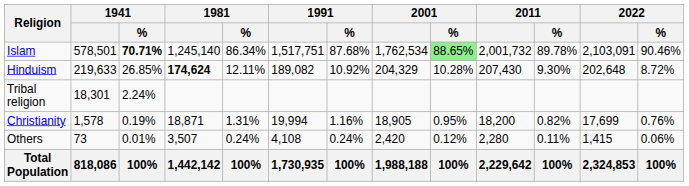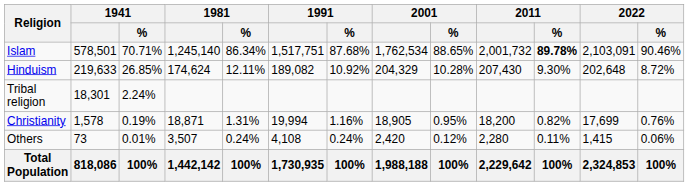(142, 51) bold -> (142, 51) normal
(453, 51) lightgreen background -> (453, 51) no background
(557, 51) normal -> (557, 51) bold
(189, 70) bold -> (189, 70) normal
